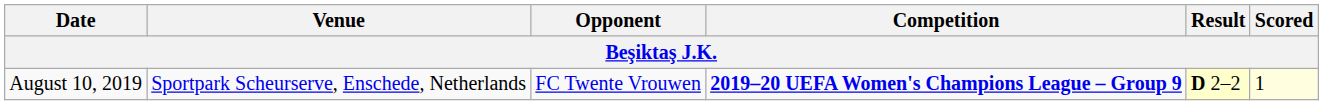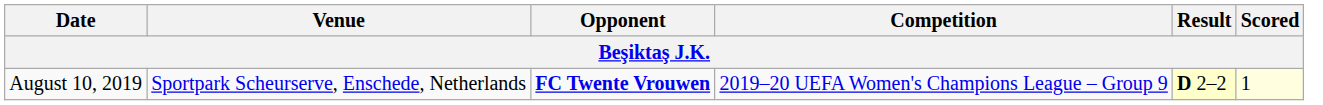(618, 83) normal -> (623, 83) bold
(946, 83) bold -> (944, 83) normal
